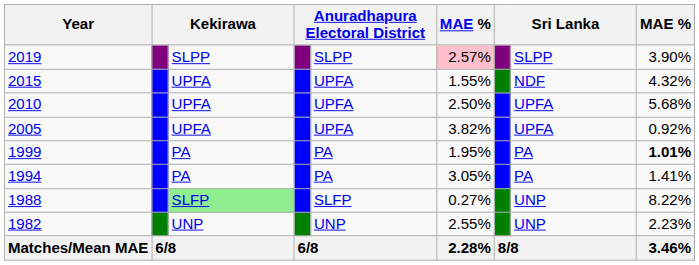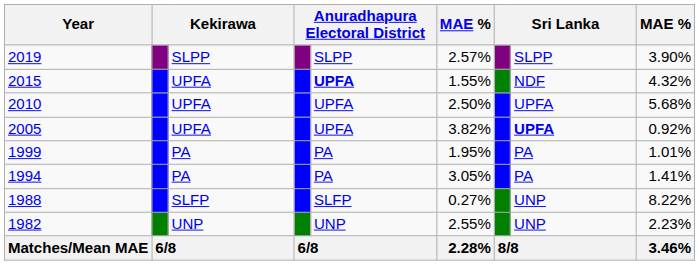(470, 57) pink background -> (470, 57) no background
(334, 81) normal -> (334, 81) bold
(534, 128) normal -> (534, 128) bold
(670, 152) bold -> (670, 152) normal
(190, 200) lightgreen background -> (190, 200) no background
